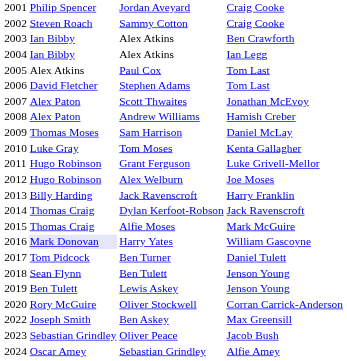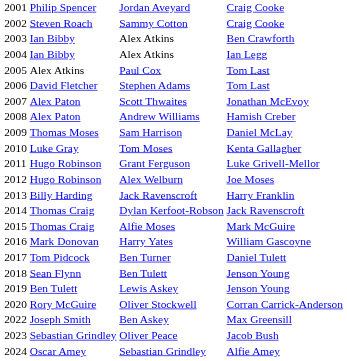(64, 241) lavender background -> (64, 241) no background
